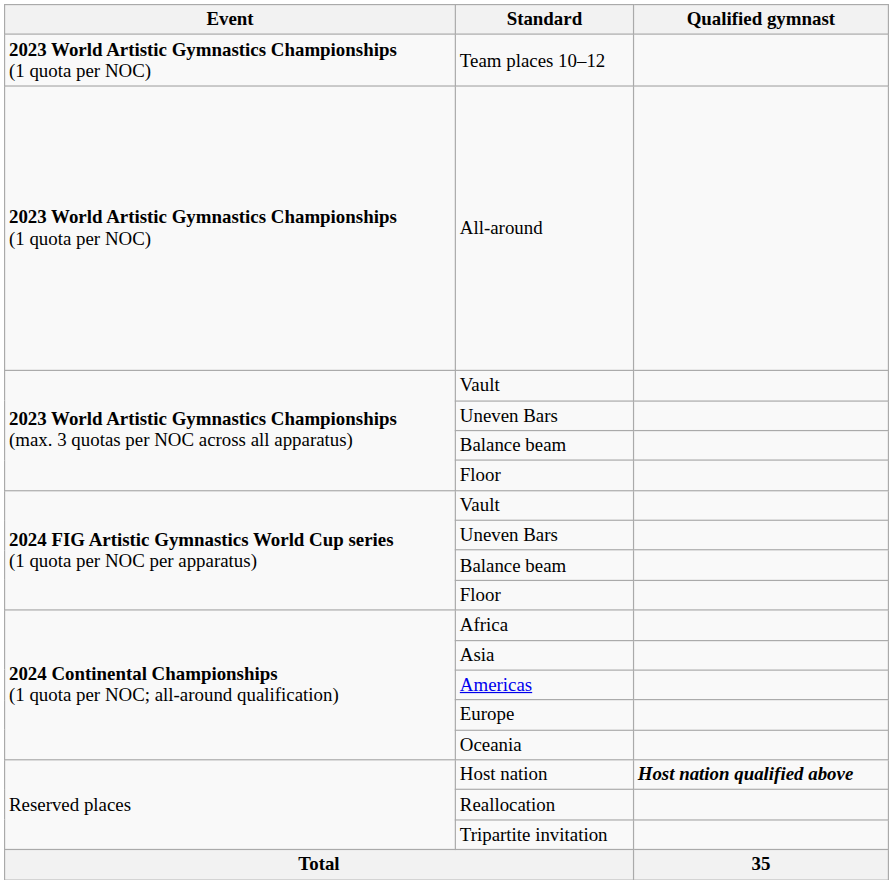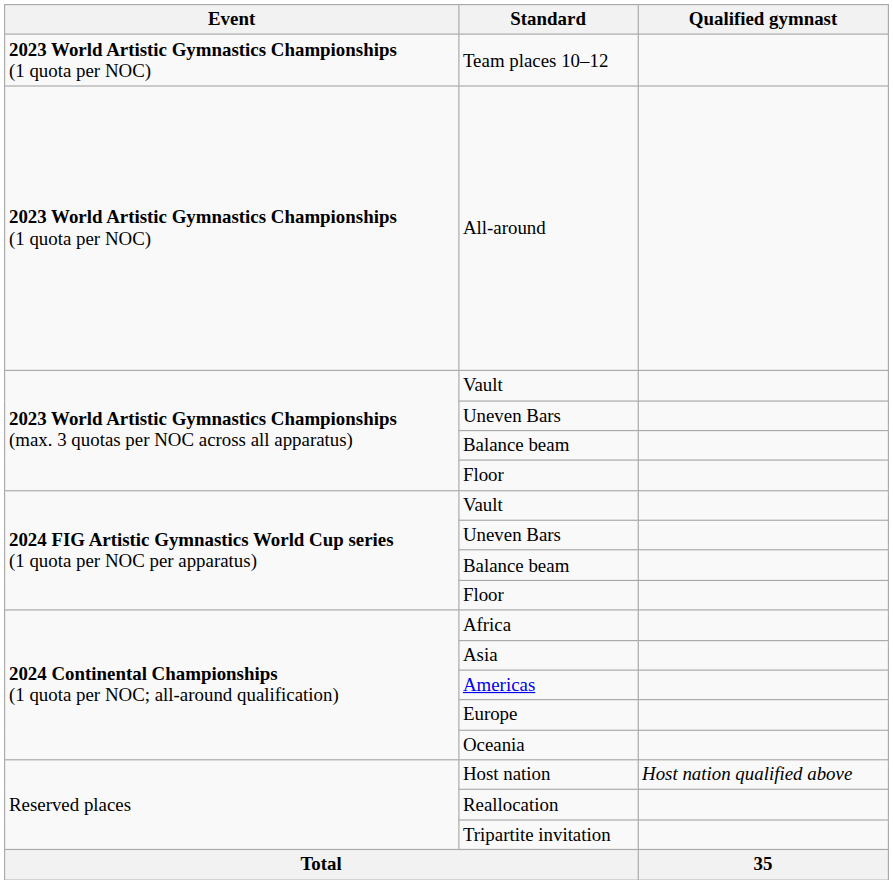(745, 774) bold -> (747, 774) normal
